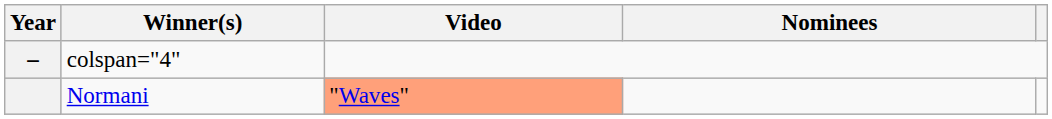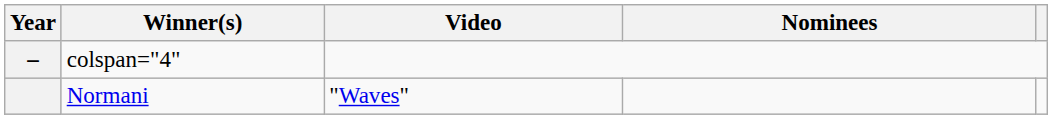(369, 95) lightsalmon background -> (369, 95) no background
